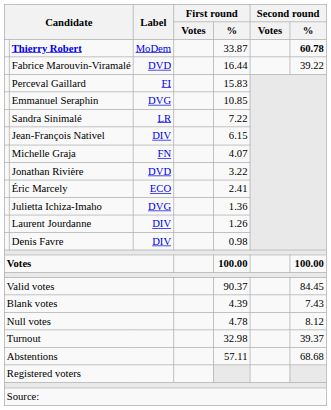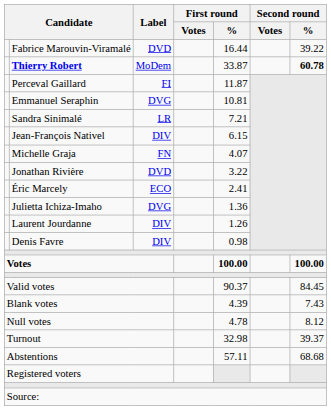rows swapped: (47, 48) <-> (71, 66)
(235, 83) 15.83 -> (236, 83) 11.87
(235, 101) 10.85 -> (235, 101) 10.81
(238, 118) 7.22 -> (238, 118) 7.21
